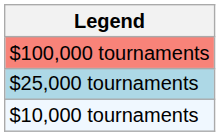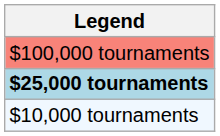(104, 84) normal -> (109, 84) bold
